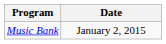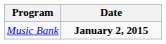(111, 30) normal -> (111, 30) bold
